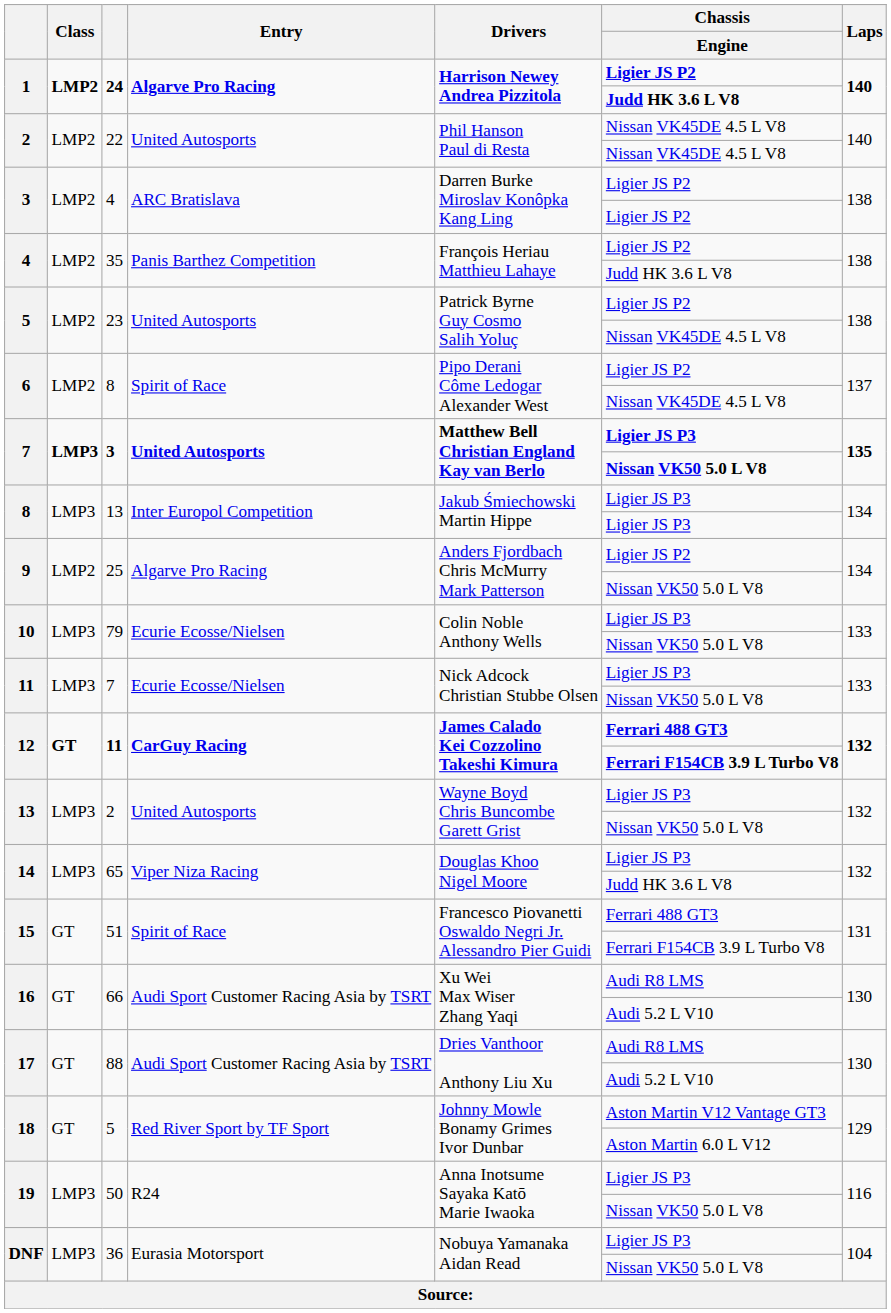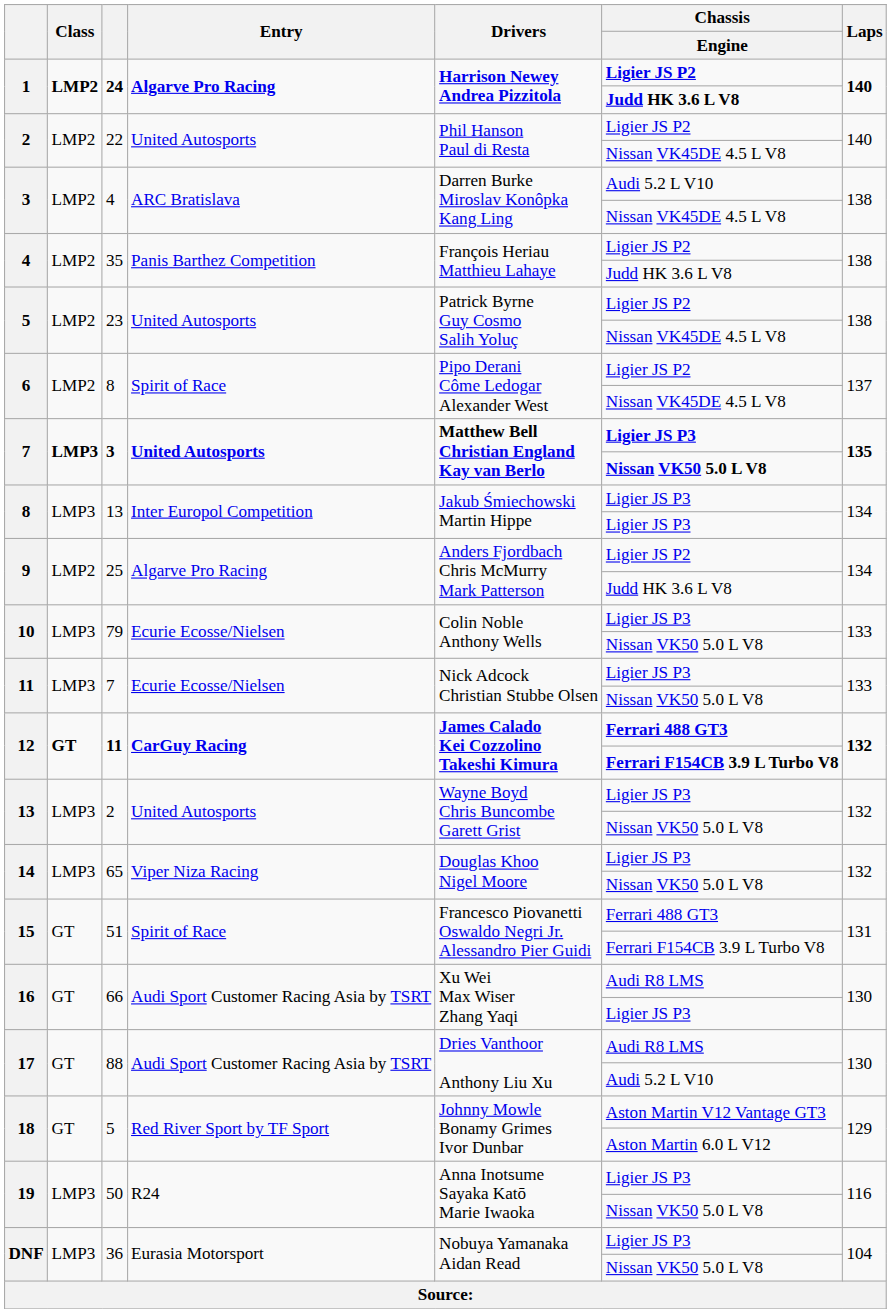(696, 126) Nissan VK45DE 4.5 L V8 -> (648, 126) Ligier JS P2
(648, 183) Ligier JS P2 -> (660, 183) Audi 5.2 L V10
(648, 216) Ligier JS P2 -> (696, 216) Nissan VK45DE 4.5 L V8
(684, 587) Nissan VK50 5.0 L V8 -> (669, 587) Judd HK 3.6 L V8
(669, 885) Judd HK 3.6 L V8 -> (684, 885) Nissan VK50 5.0 L V8
(660, 1013) Audi 5.2 L V10 -> (648, 1013) Ligier JS P3
